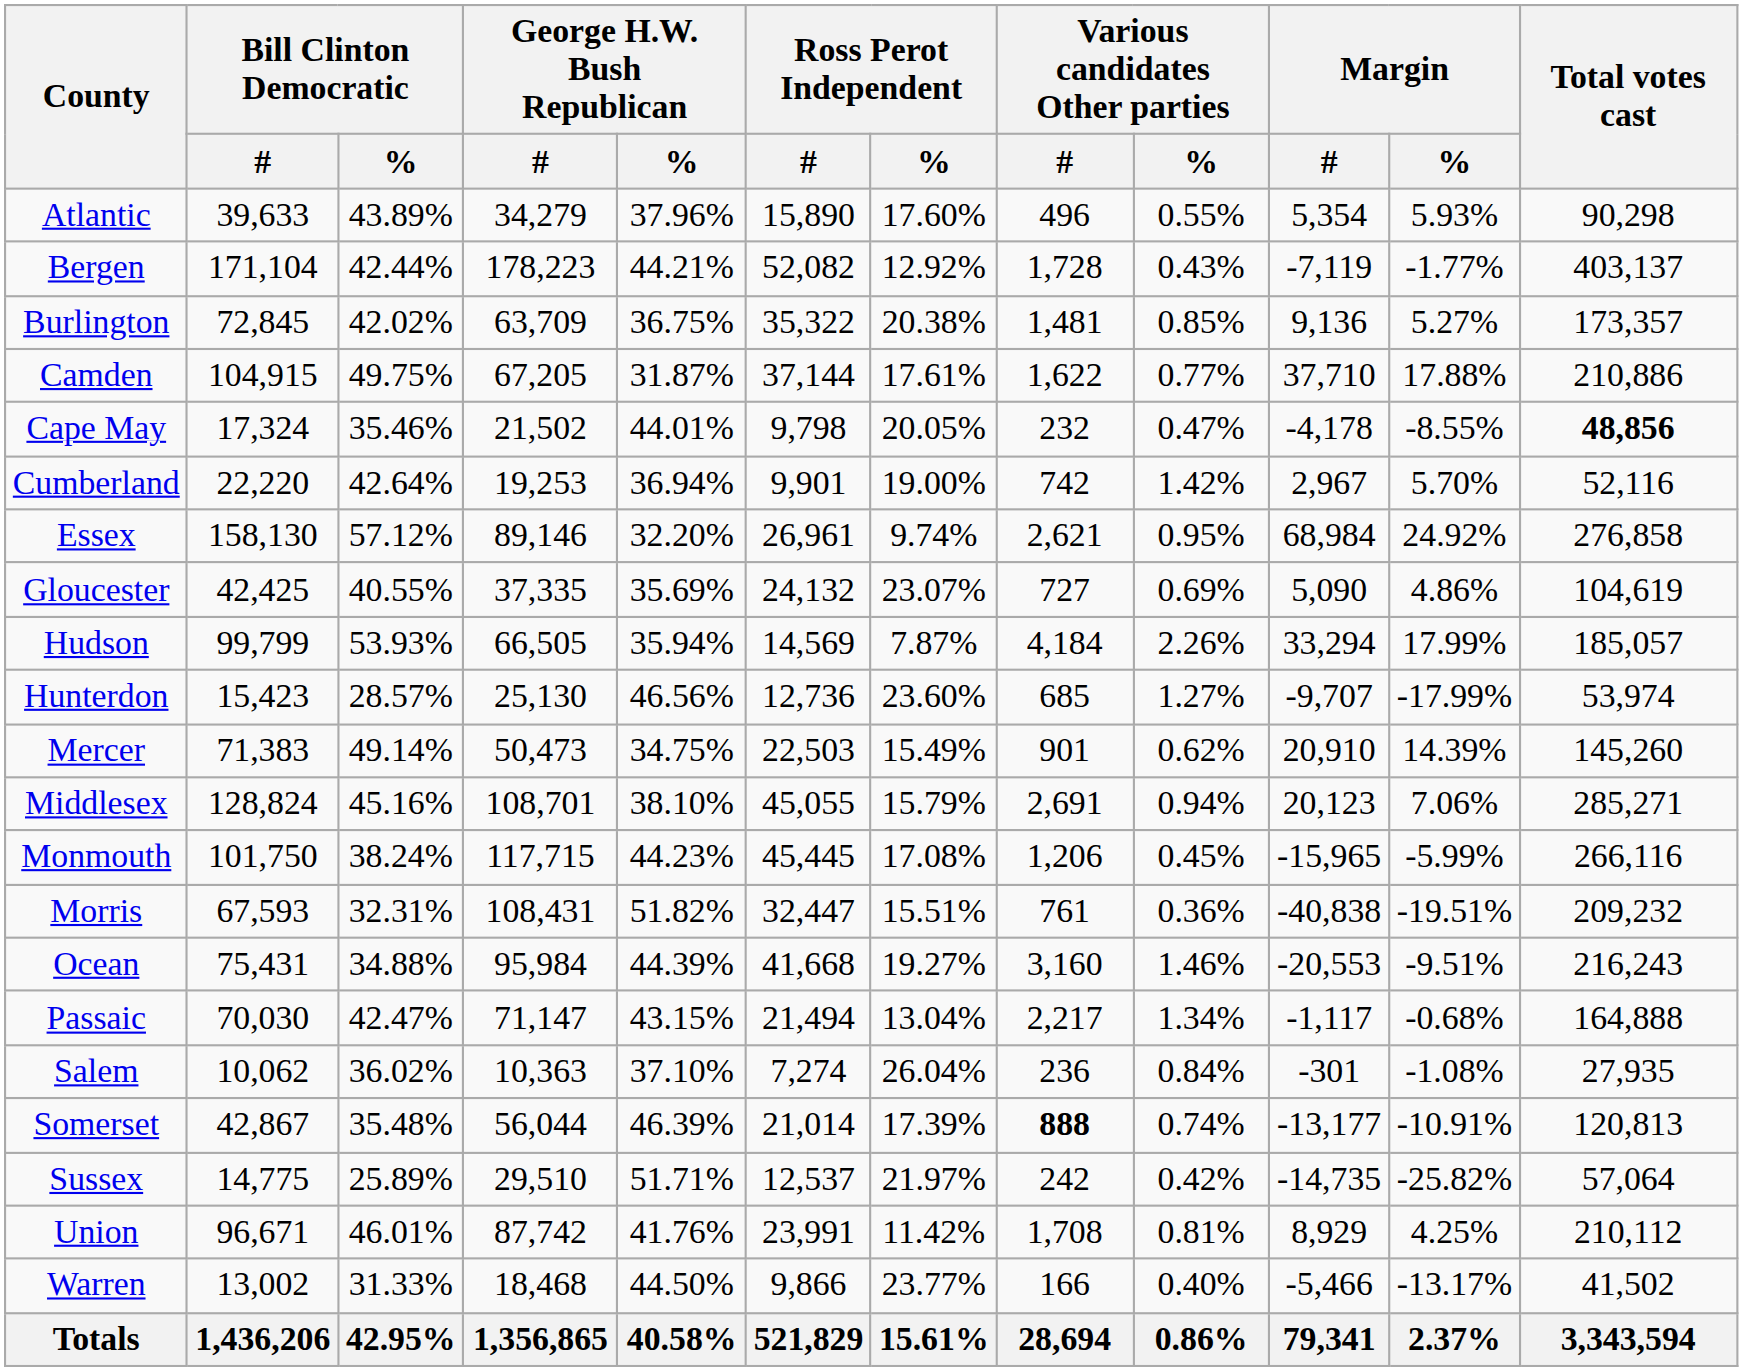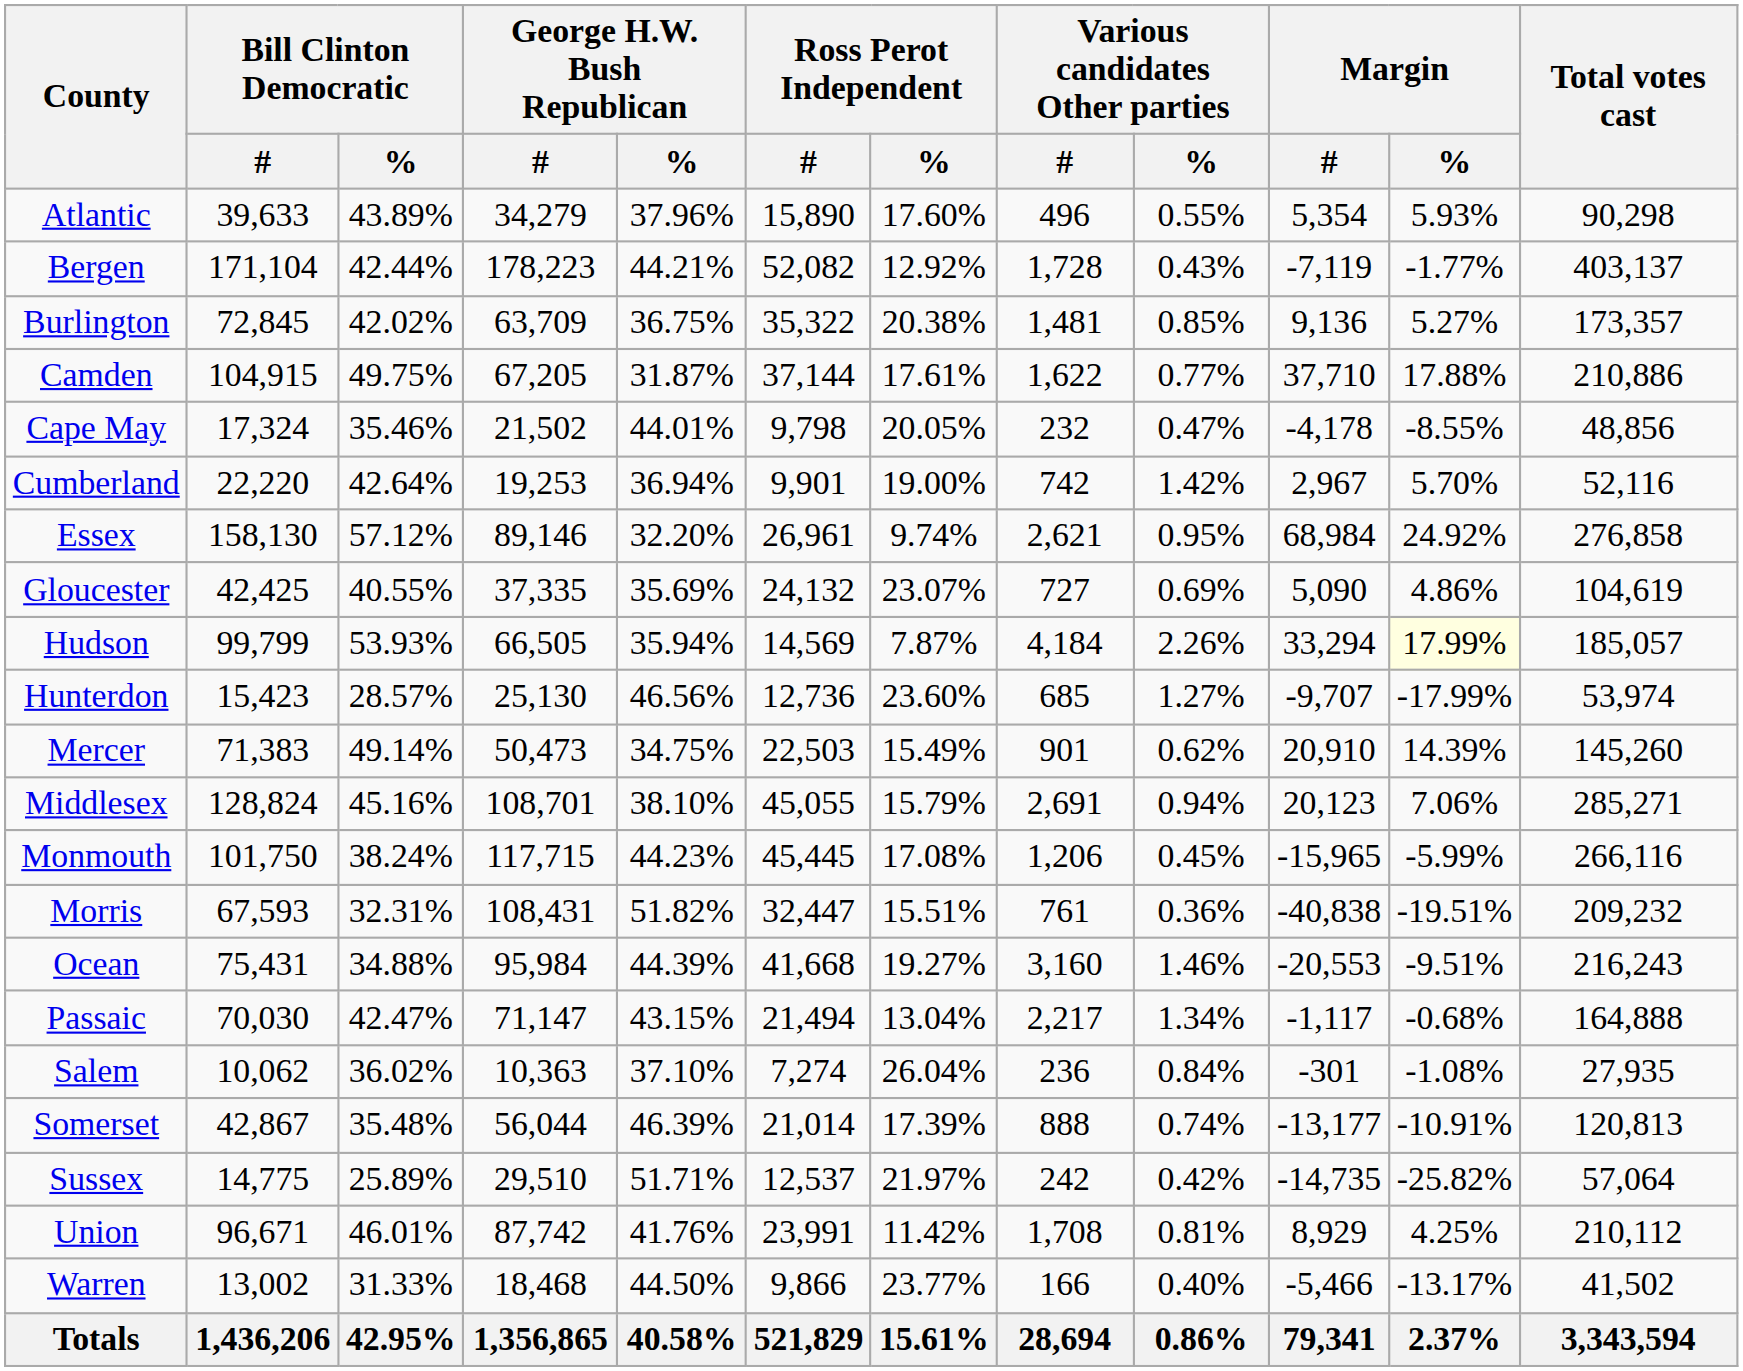(1628, 428) bold -> (1628, 428) normal
(1454, 642) no background -> (1454, 642) lightyellow background
(1065, 1124) bold -> (1065, 1124) normal
